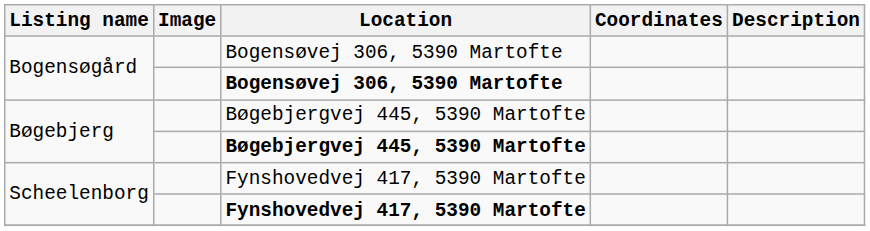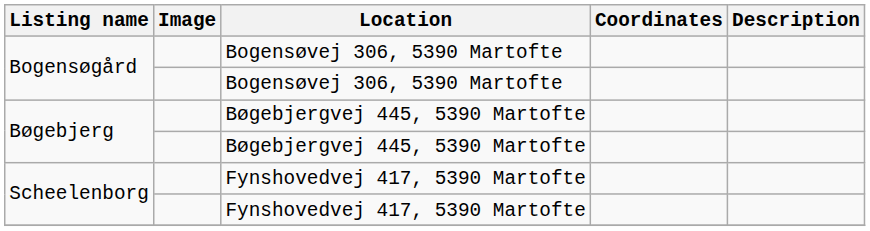(394, 84) bold -> (394, 84) normal
(406, 147) bold -> (406, 147) normal
(406, 210) bold -> (406, 210) normal
